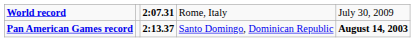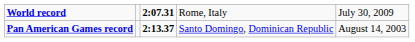(373, 28) bold -> (372, 28) normal
